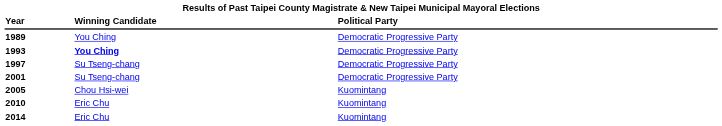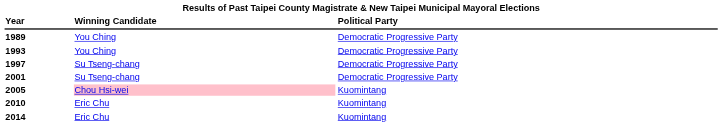(97, 51) bold -> (95, 51) normal
(101, 90) no background -> (101, 90) pink background
